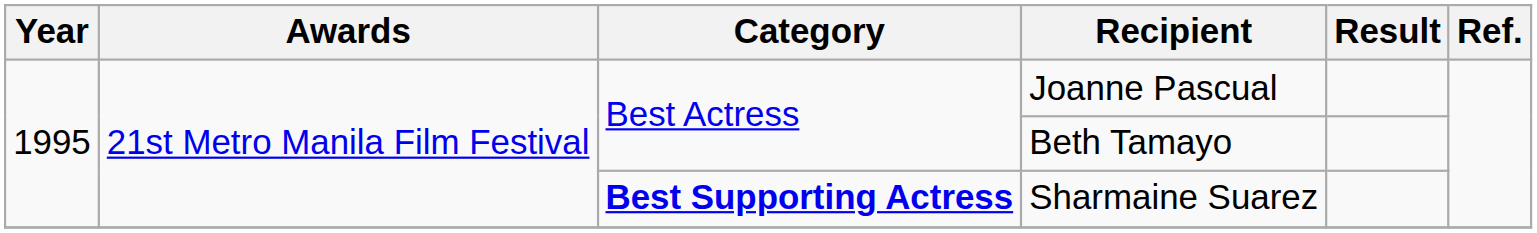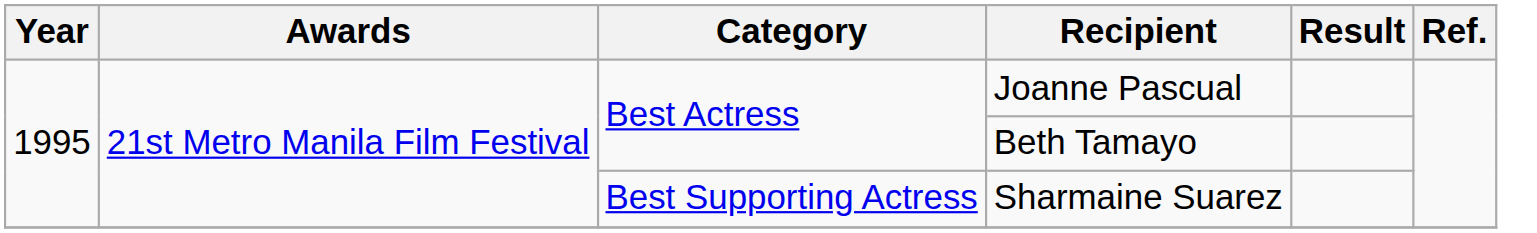(809, 198) bold -> (792, 198) normal
